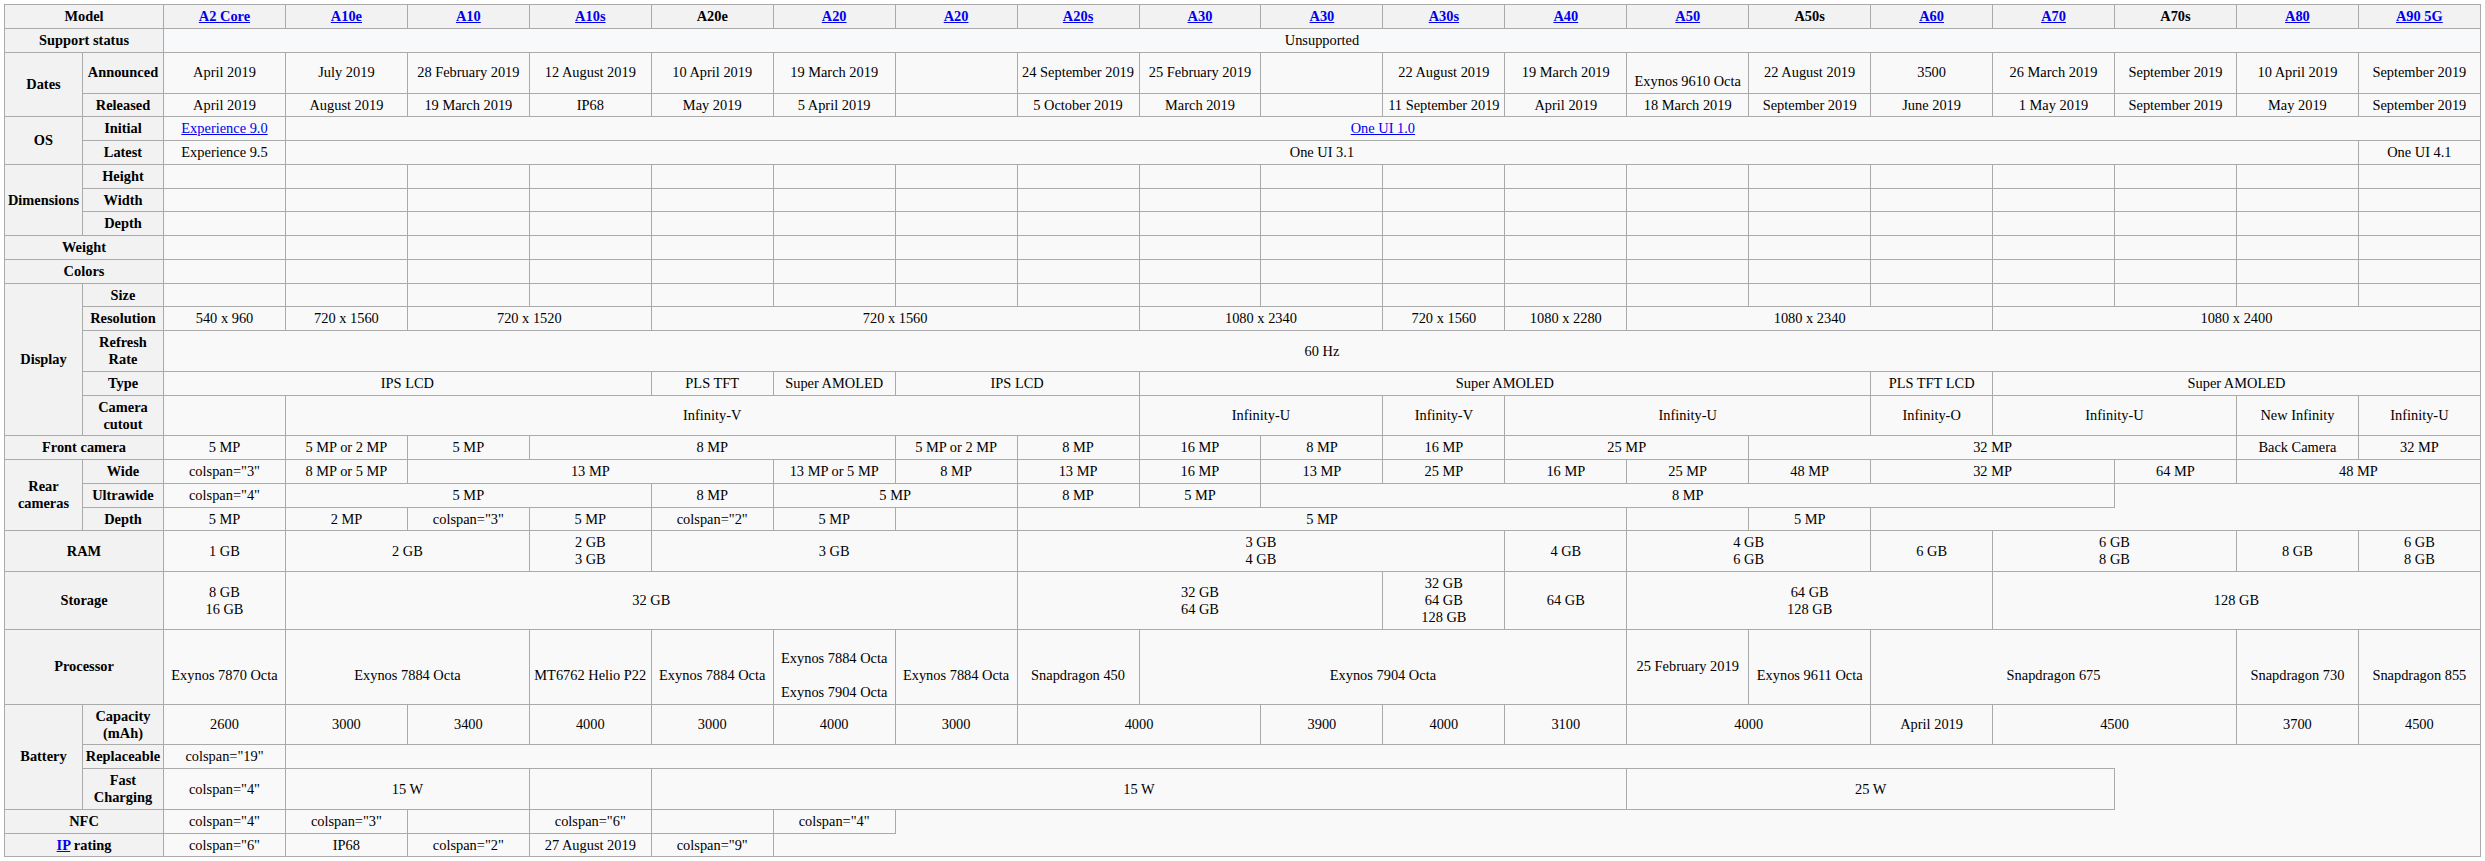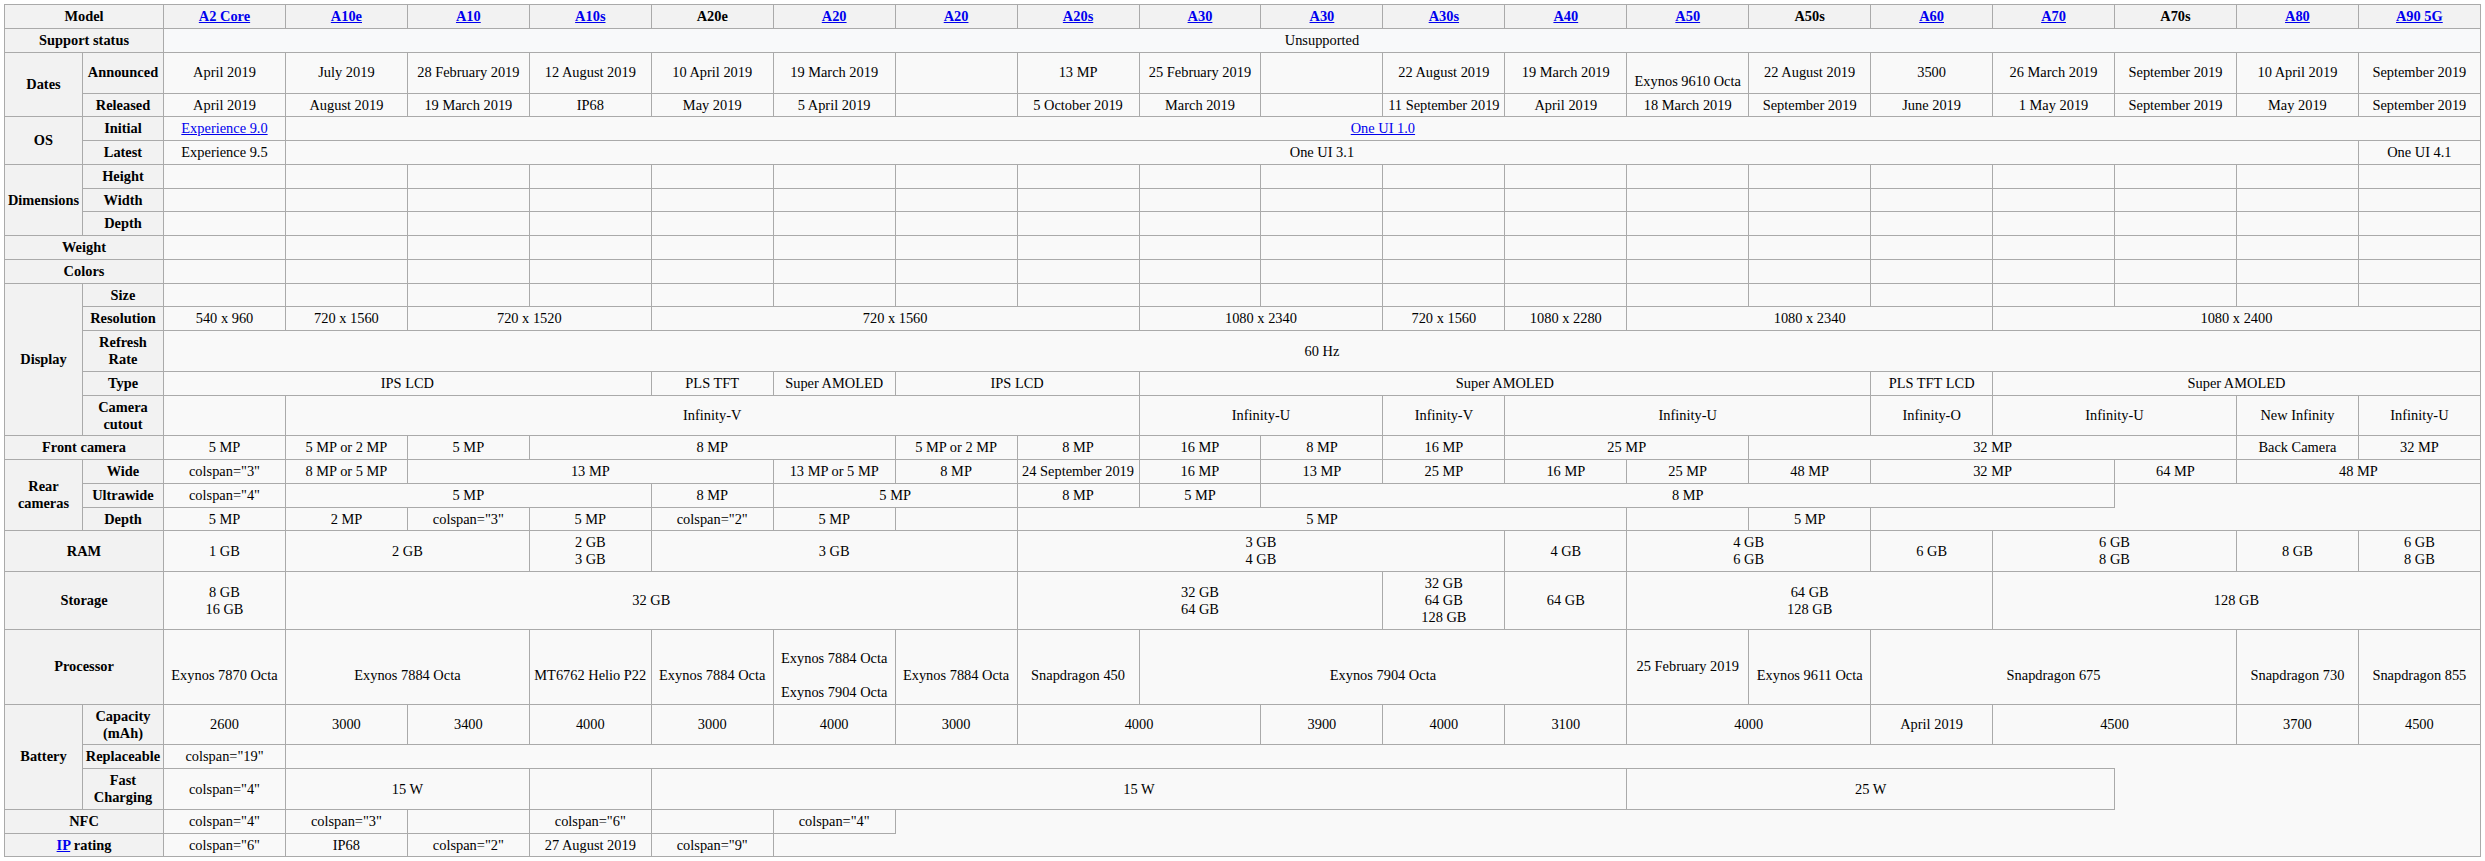(1078, 72) 24 September 2019 -> (1078, 72) 13 MP
(1078, 471) 13 MP -> (1078, 471) 24 September 2019
